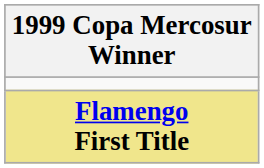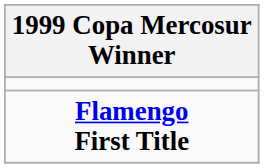(132, 126) khaki background -> (132, 126) no background
